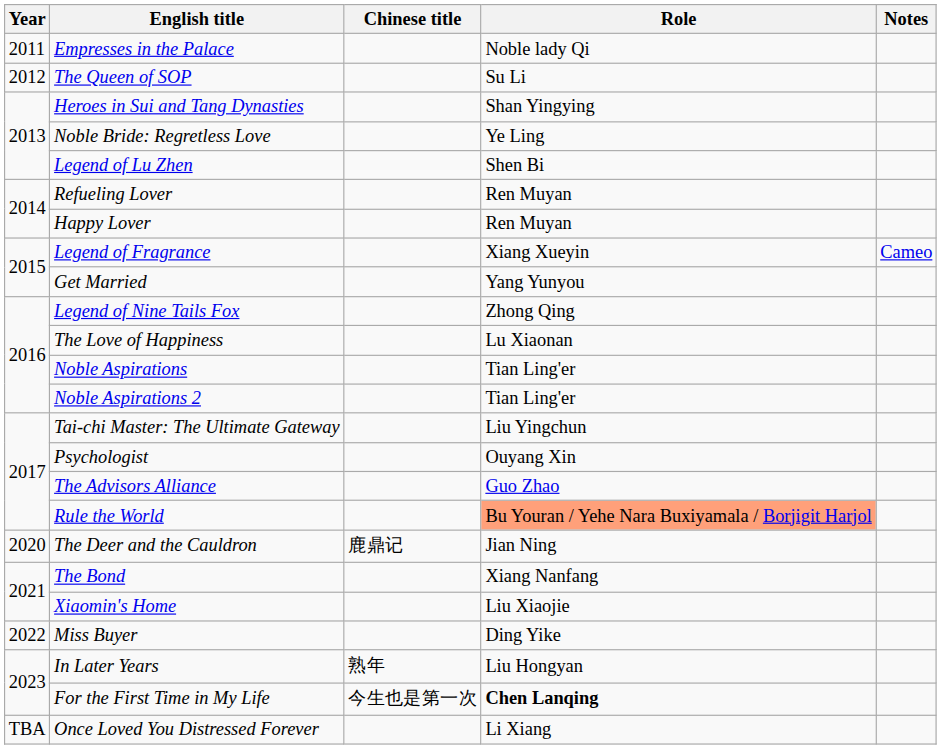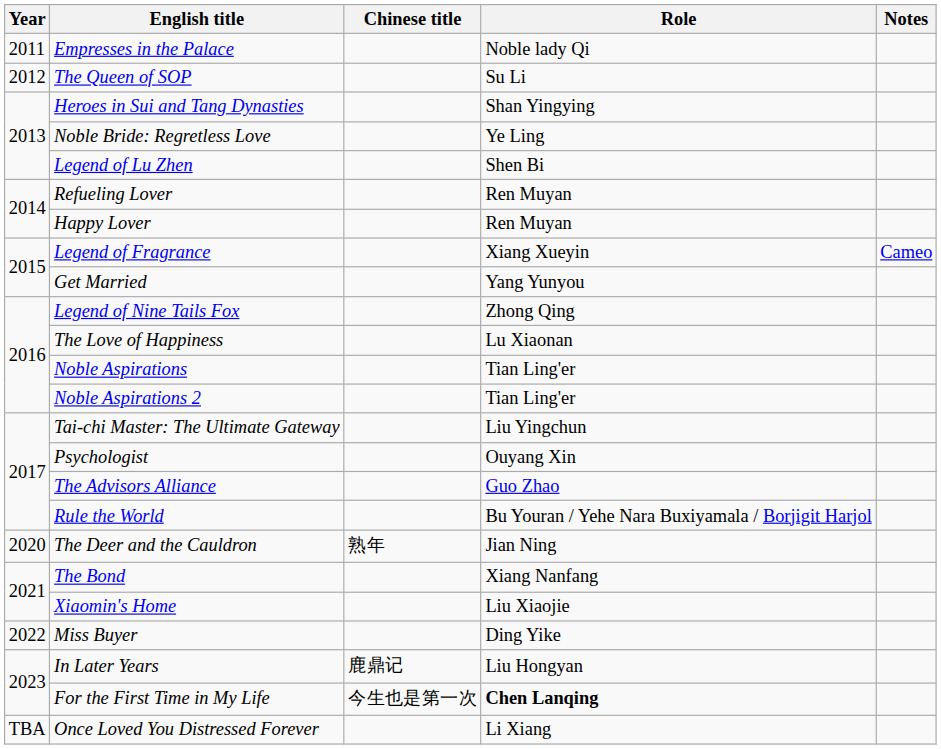(679, 515) lightsalmon background -> (679, 515) no background
(376, 545) 鹿鼎记 -> (367, 545) 熟年
(367, 665) 熟年 -> (376, 665) 鹿鼎记
